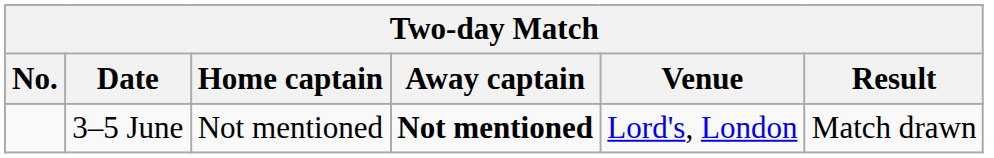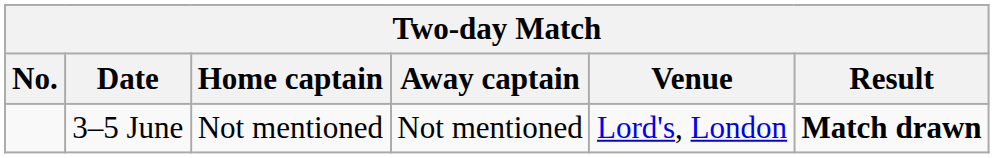(495, 127) bold -> (490, 127) normal
(894, 127) normal -> (892, 127) bold
